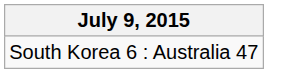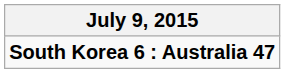(134, 52) normal -> (142, 52) bold
